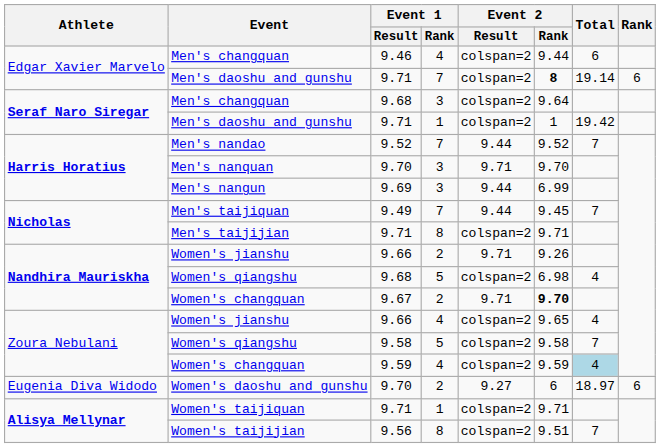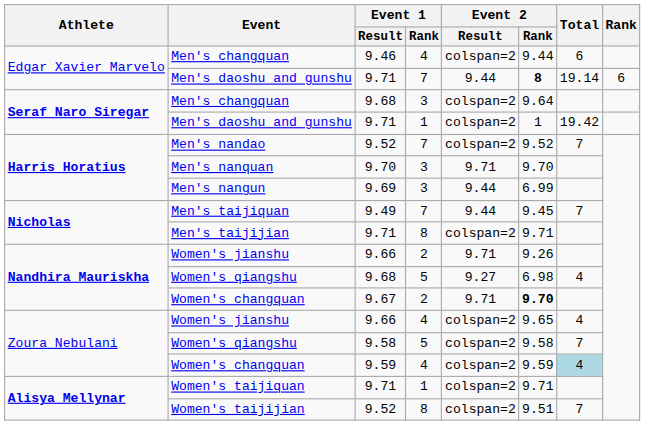(496, 79) colspan=2 -> (480, 79) 9.44
(496, 145) 9.44 -> (480, 145) colspan=2
(496, 277) colspan=2 -> (480, 277) 9.27
- row: (82, 387)
(396, 431) 9.56 -> (380, 409) 9.52
